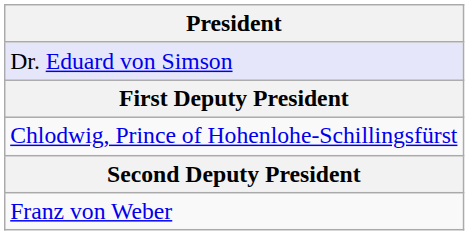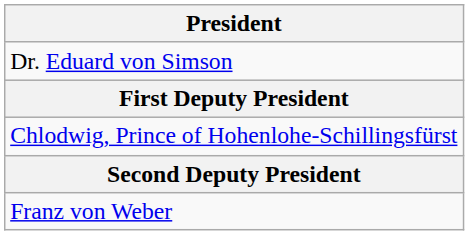(121, 60) lavender background -> (121, 60) no background
